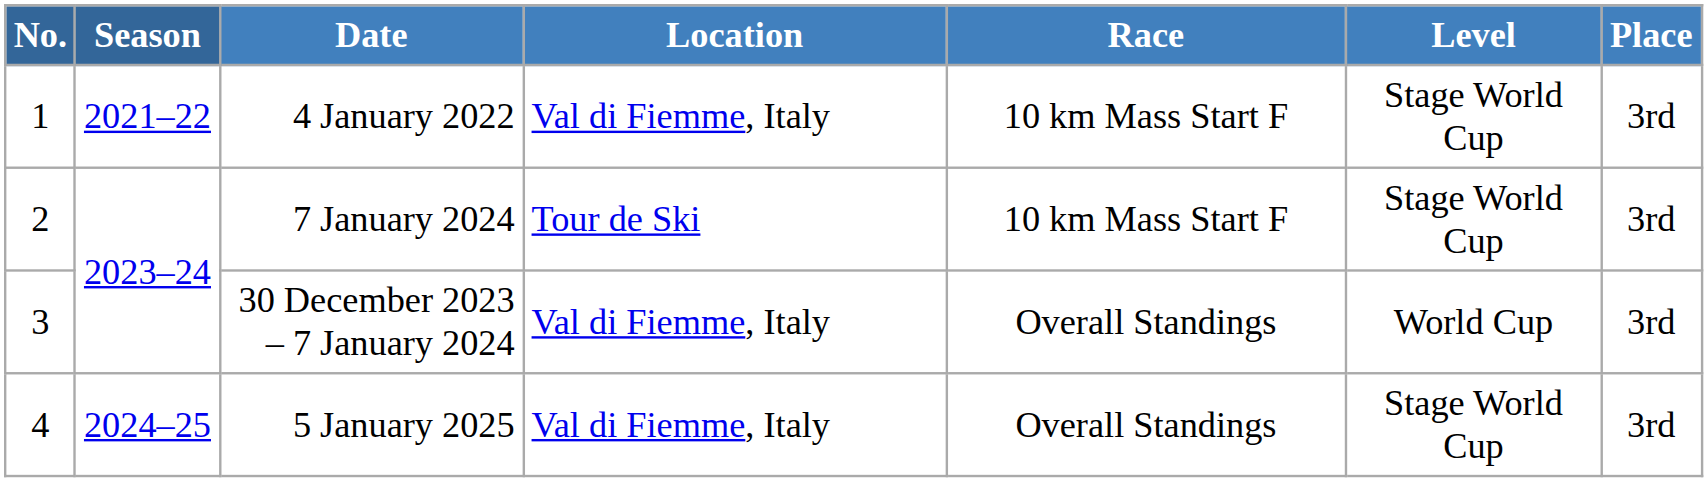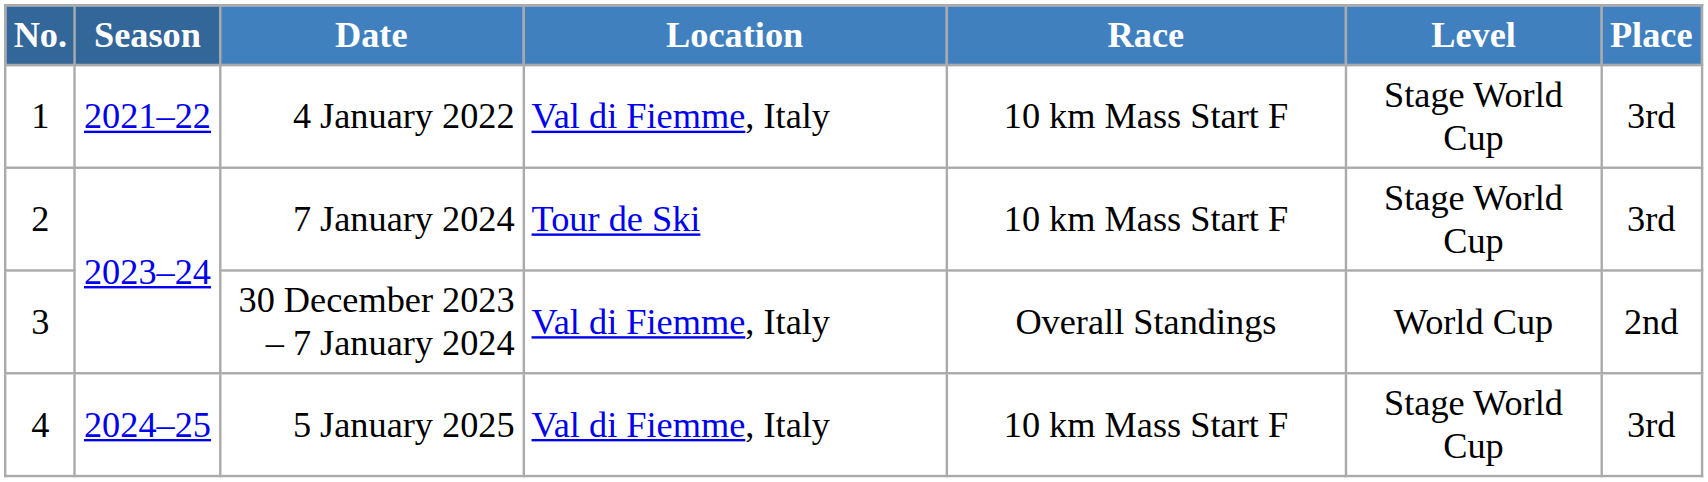(1651, 321) 3rd -> (1651, 321) 2nd
(1146, 424) Overall Standings -> (1146, 424) 10 km Mass Start F
